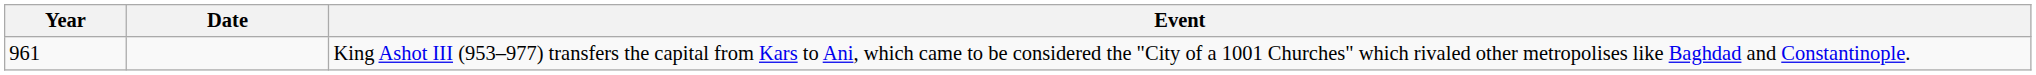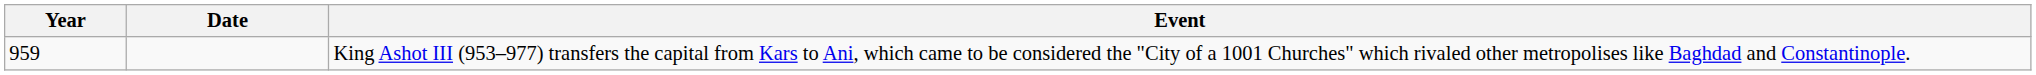(25, 53) 961 -> (25, 53) 959
